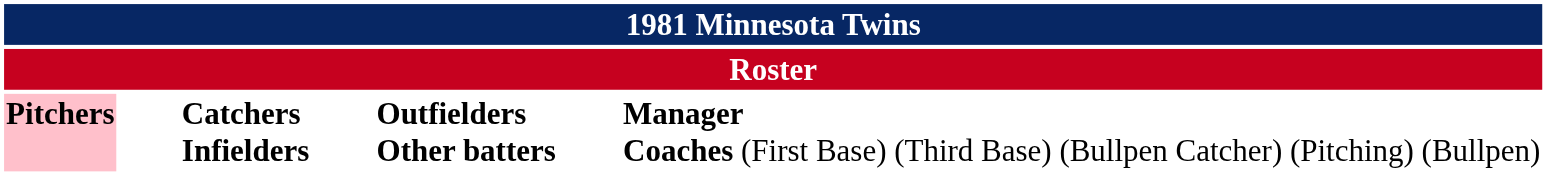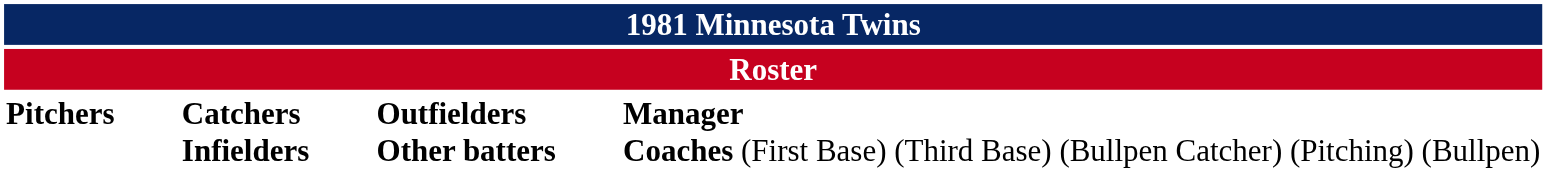(60, 113) pink background -> (60, 113) no background
